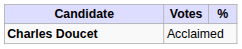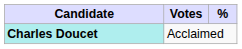(52, 33) no background -> (52, 33) paleturquoise background
